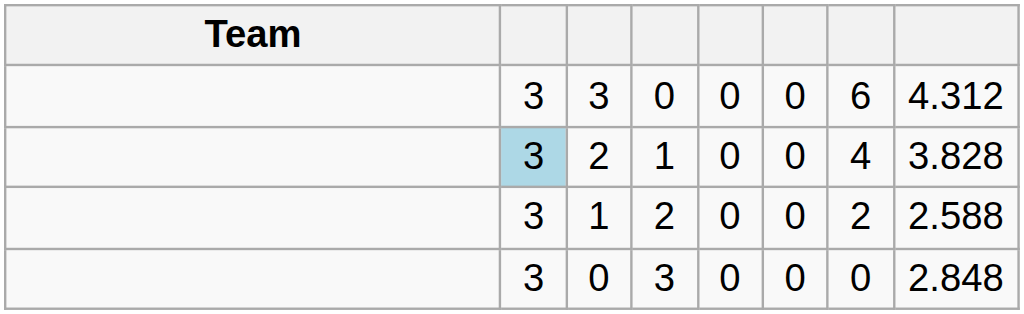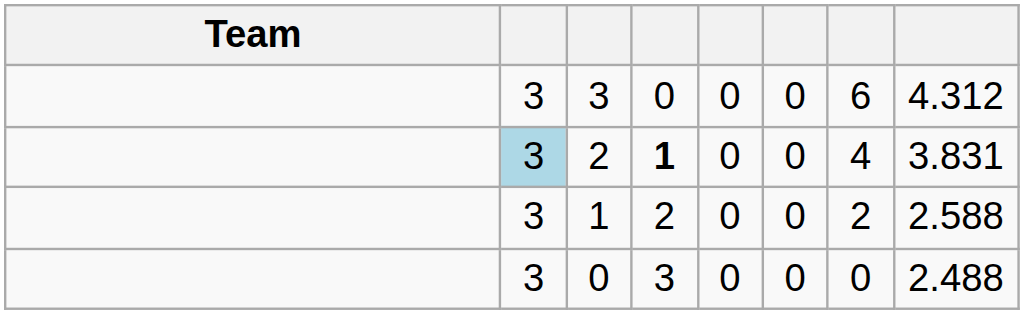(664, 156) normal -> (664, 156) bold
(956, 156) 3.828 -> (956, 156) 3.831
(956, 277) 2.848 -> (956, 277) 2.488
